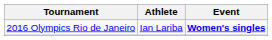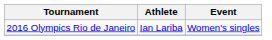(226, 28) bold -> (223, 28) normal
